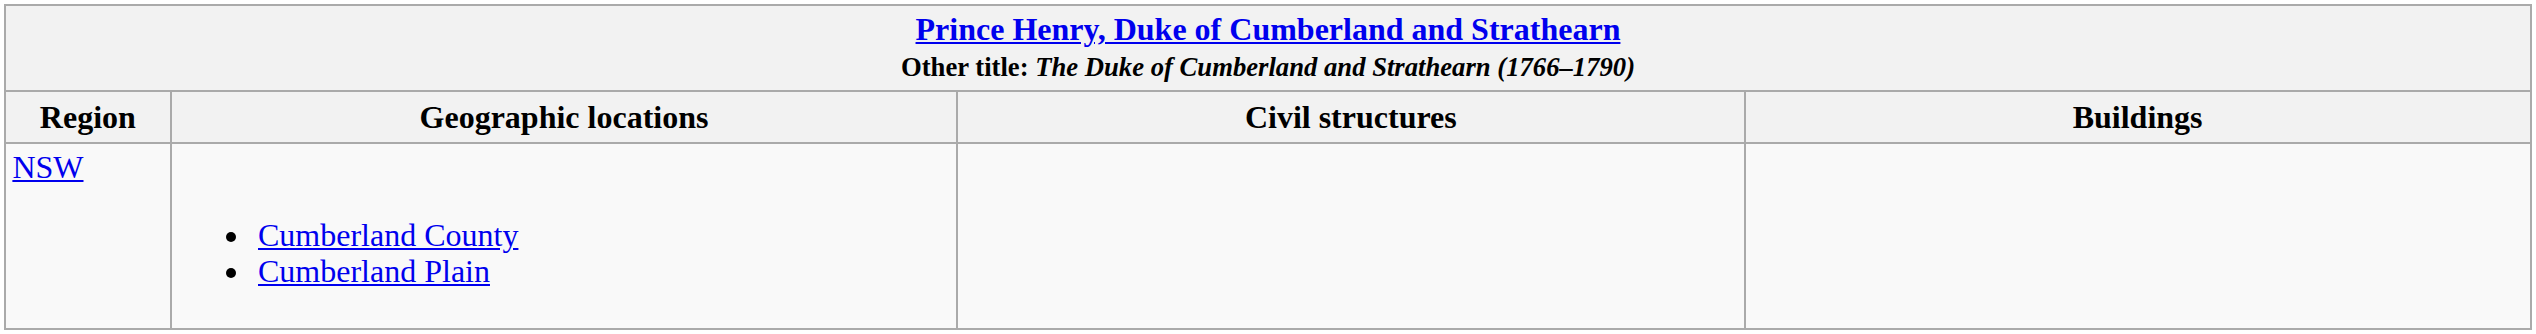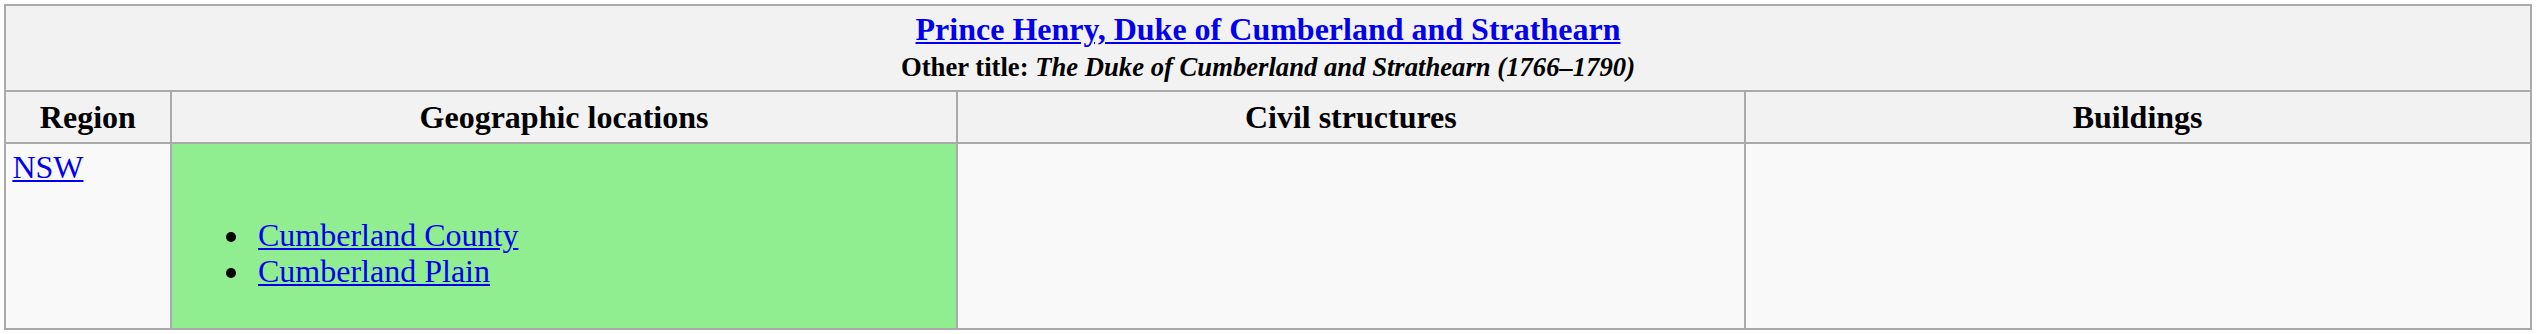(564, 254) no background -> (564, 254) lightgreen background
